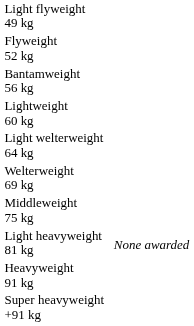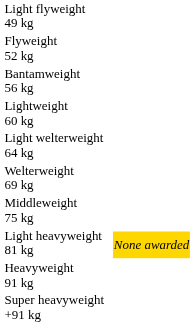(152, 245) no background -> (152, 245) gold background
